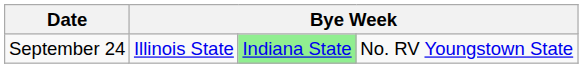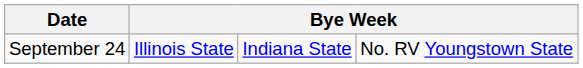(297, 49) lightgreen background -> (297, 49) no background
